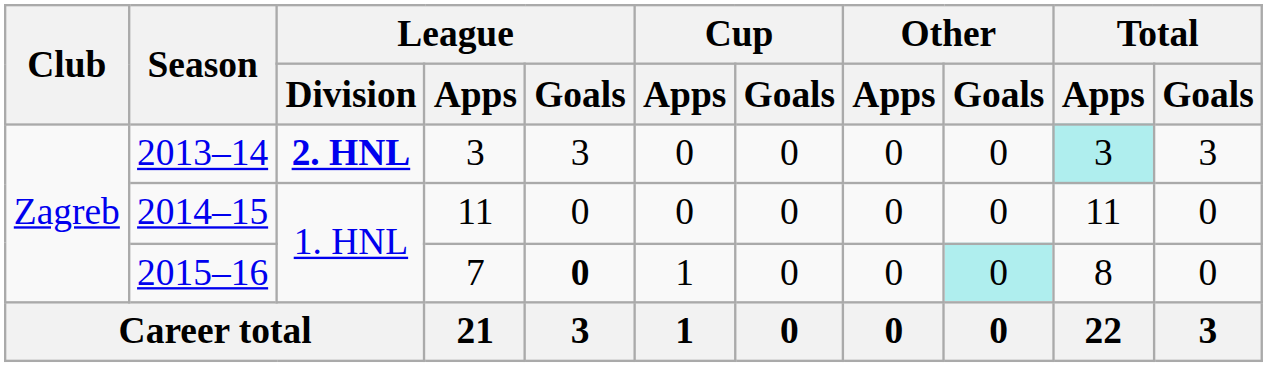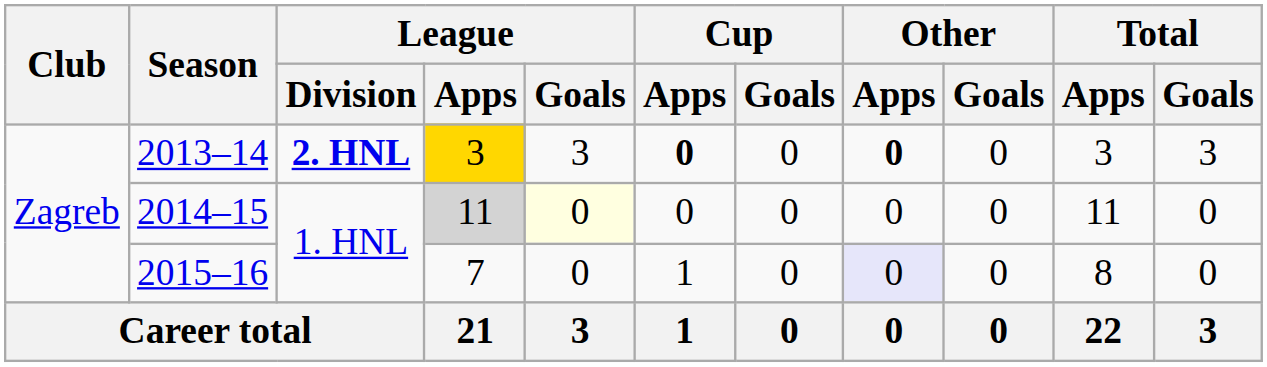(475, 152) no background -> (475, 152) gold background
(685, 152) normal -> (685, 152) bold
(894, 152) normal -> (894, 152) bold
(1103, 152) paleturquoise background -> (1103, 152) no background
(475, 212) no background -> (475, 212) lightgrey background
(580, 212) no background -> (580, 212) lightyellow background
(580, 271) bold -> (580, 271) normal
(894, 271) no background -> (894, 271) lavender background
(999, 271) paleturquoise background -> (999, 271) no background
